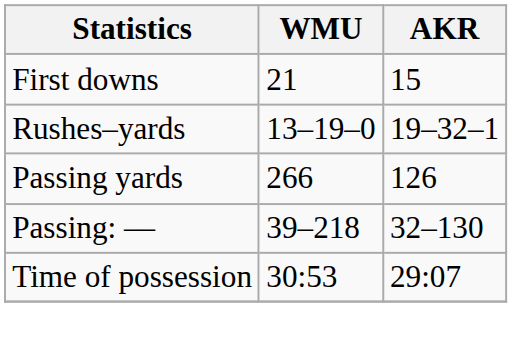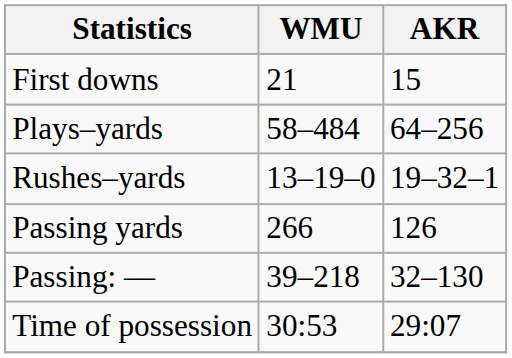+ row: (88, 128)
